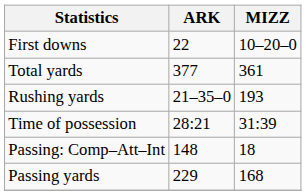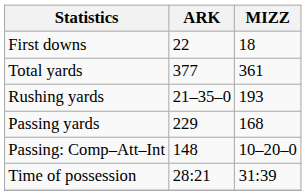(268, 44) 10–20–0 -> (247, 44) 18
rows swapped: (54, 176) <-> (72, 123)
(247, 150) 18 -> (268, 150) 10–20–0
